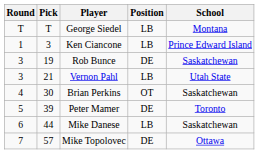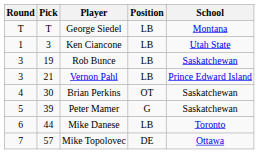(210, 44) Prince Edward Island -> (210, 44) Utah State
(147, 60) DE -> (147, 60) LB
(210, 76) Utah State -> (210, 76) Prince Edward Island
(147, 108) DE -> (147, 108) G
(210, 108) Toronto -> (210, 108) Saskatchewan
(210, 124) Saskatchewan -> (210, 124) Toronto
